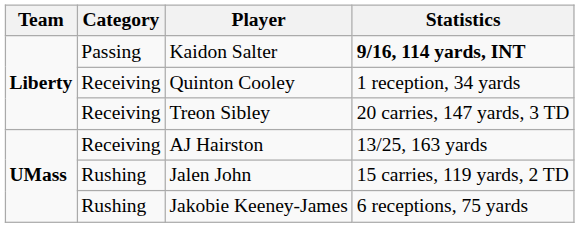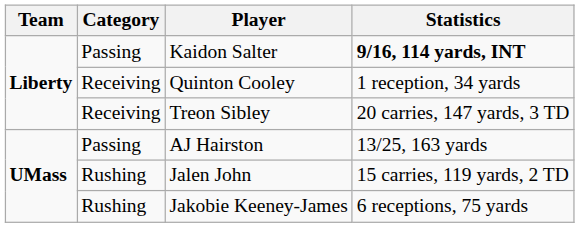(121, 144) Receiving -> (111, 144) Passing
